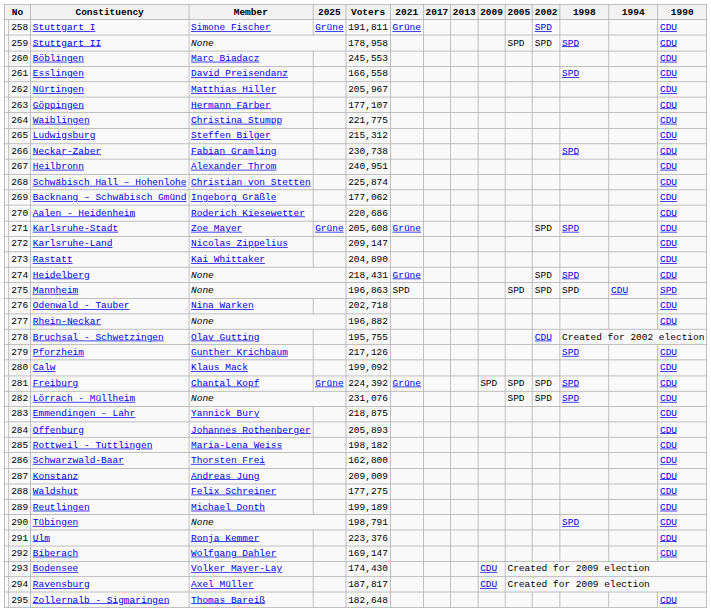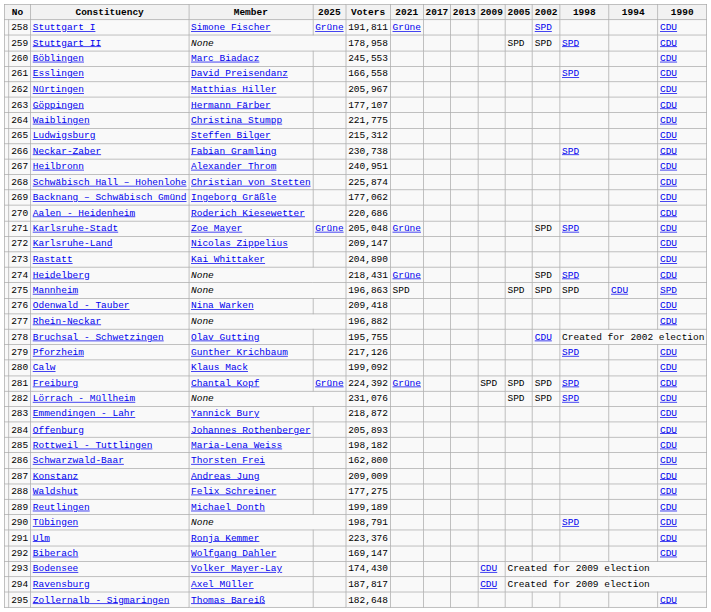(368, 229) 205,608 -> (368, 229) 205,048
(368, 306) 202,718 -> (368, 306) 209,418
(368, 414) 218,875 -> (368, 414) 218,872
